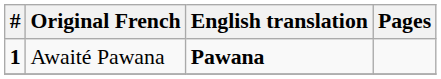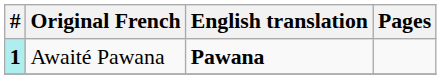(15, 56) no background -> (15, 56) paleturquoise background
